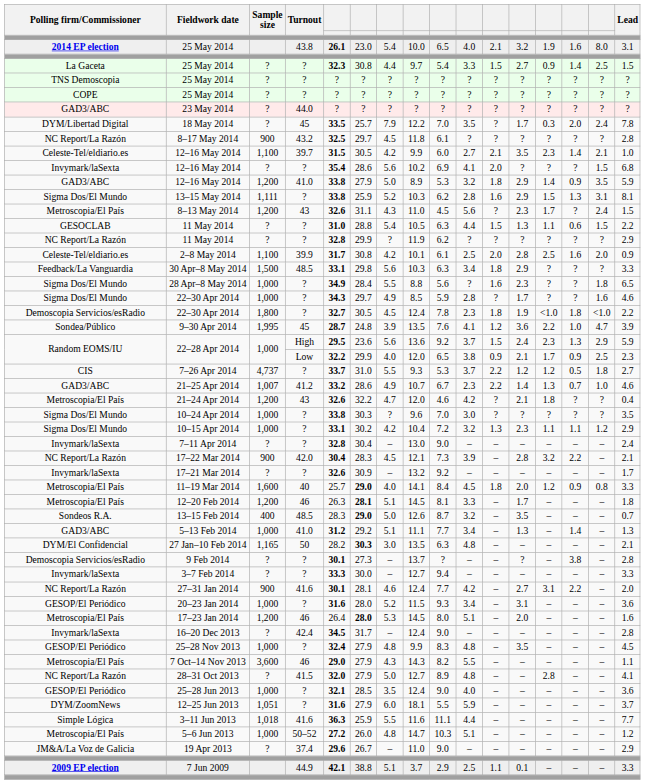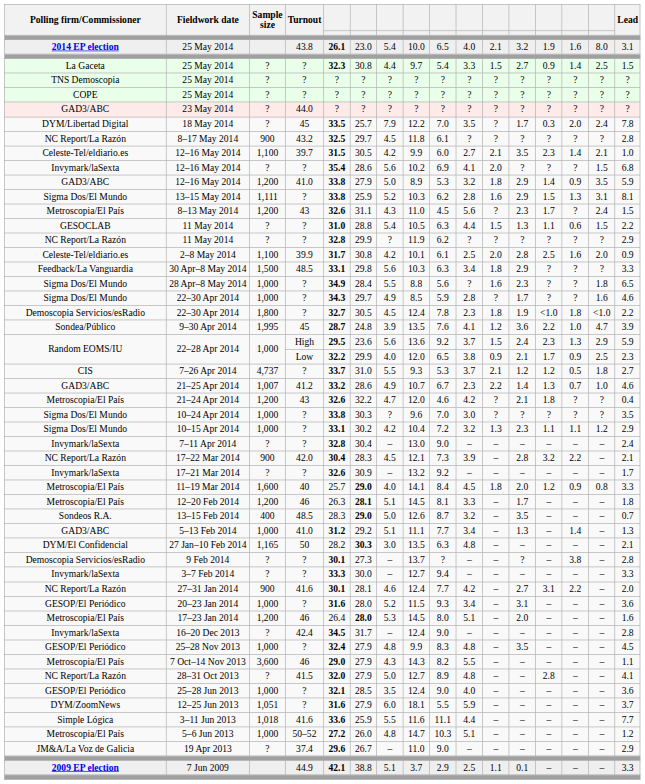(496, 371) 2.2 -> (496, 371) 2.1
(337, 720) 36.3 -> (337, 720) 33.6
